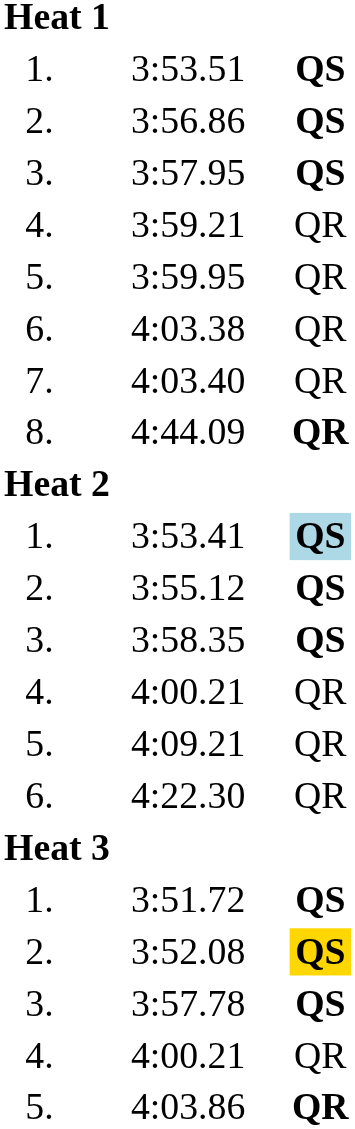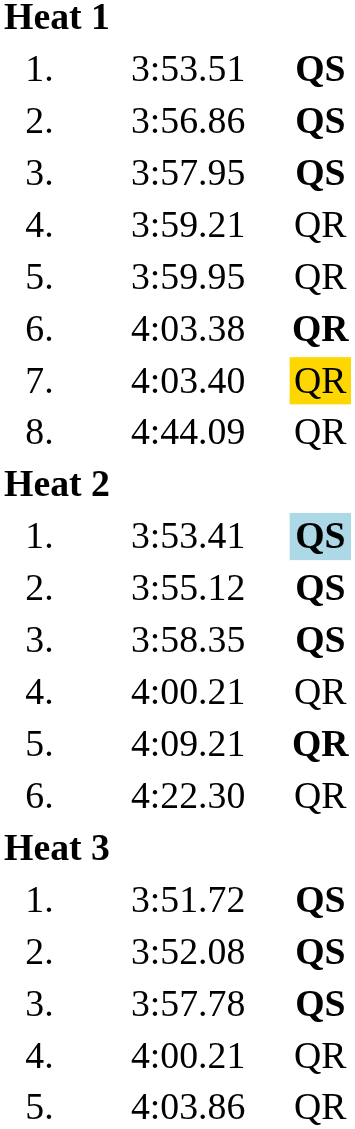(320, 328) normal -> (320, 328) bold
(320, 380) no background -> (320, 380) gold background
(320, 431) bold -> (320, 431) normal
(320, 743) normal -> (320, 743) bold
(320, 951) gold background -> (320, 951) no background
(320, 1106) bold -> (320, 1106) normal
